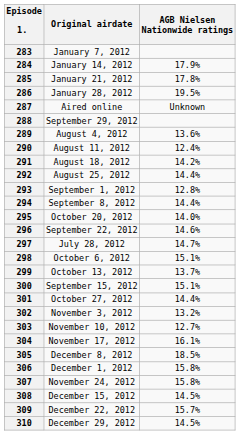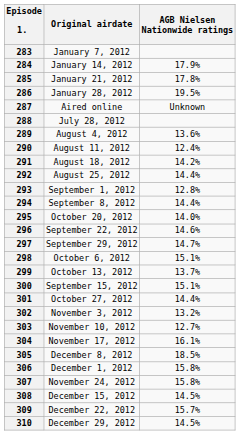(92, 120) September 29, 2012 -> (92, 120) July 28, 2012
(92, 244) July 28, 2012 -> (92, 244) September 29, 2012
